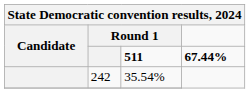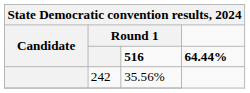(134, 56) 511 -> (134, 56) 516
(206, 56) 67.44% -> (206, 56) 64.44%
(144, 77) 35.54% -> (144, 77) 35.56%
